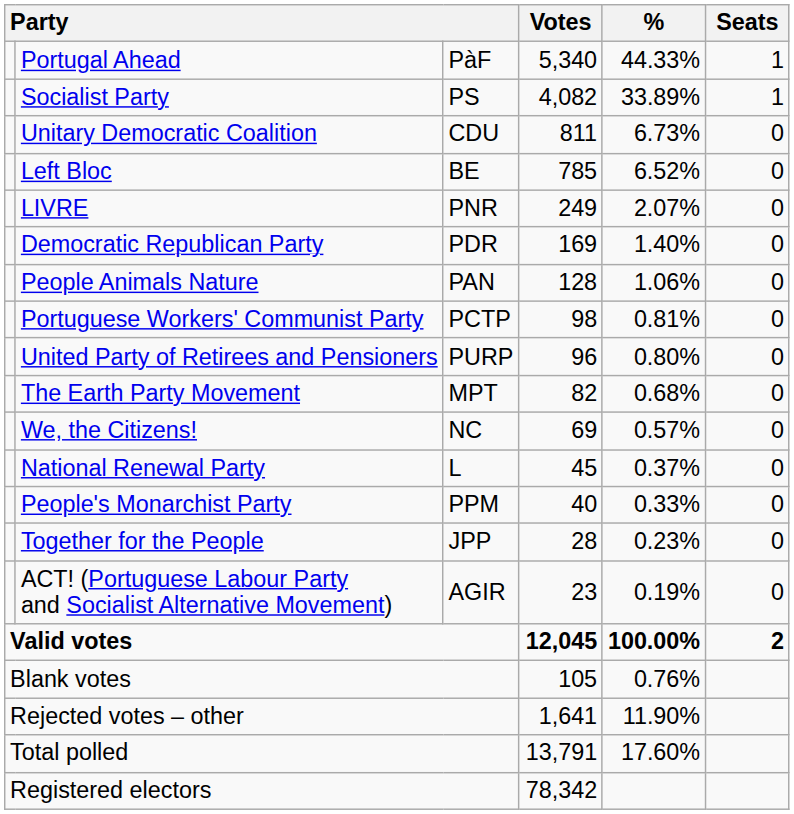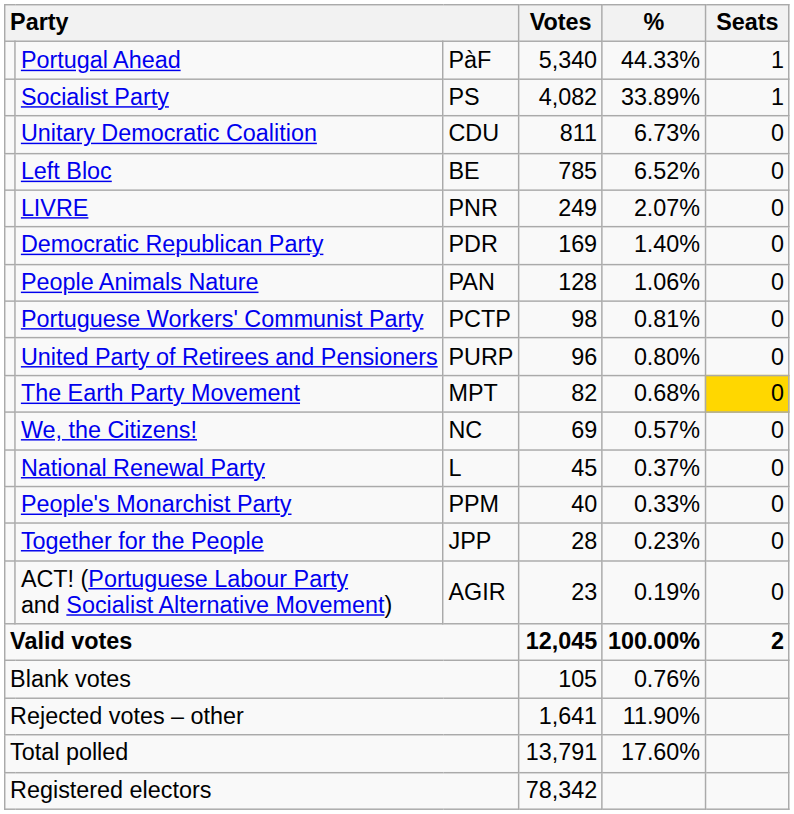(777, 393) no background -> (777, 393) gold background
